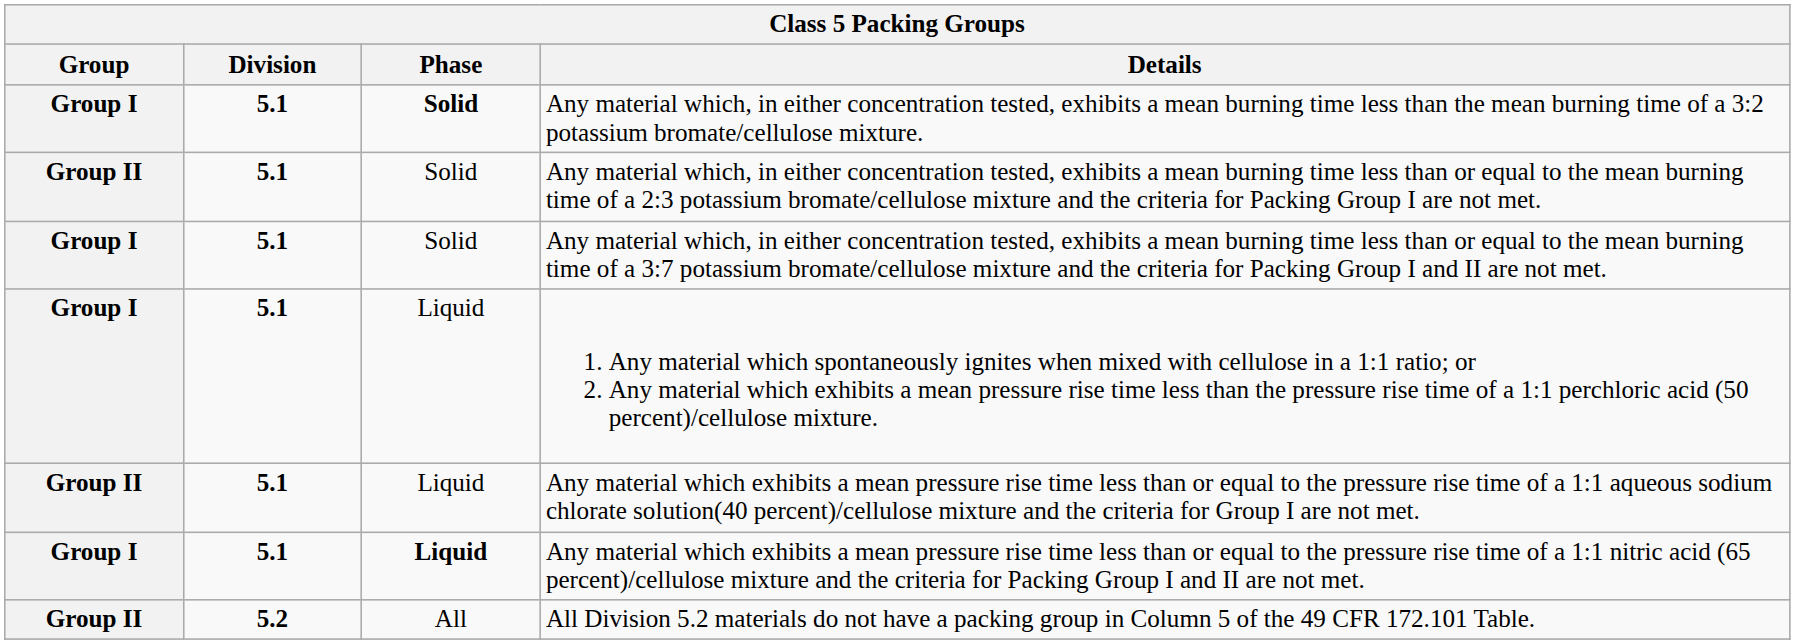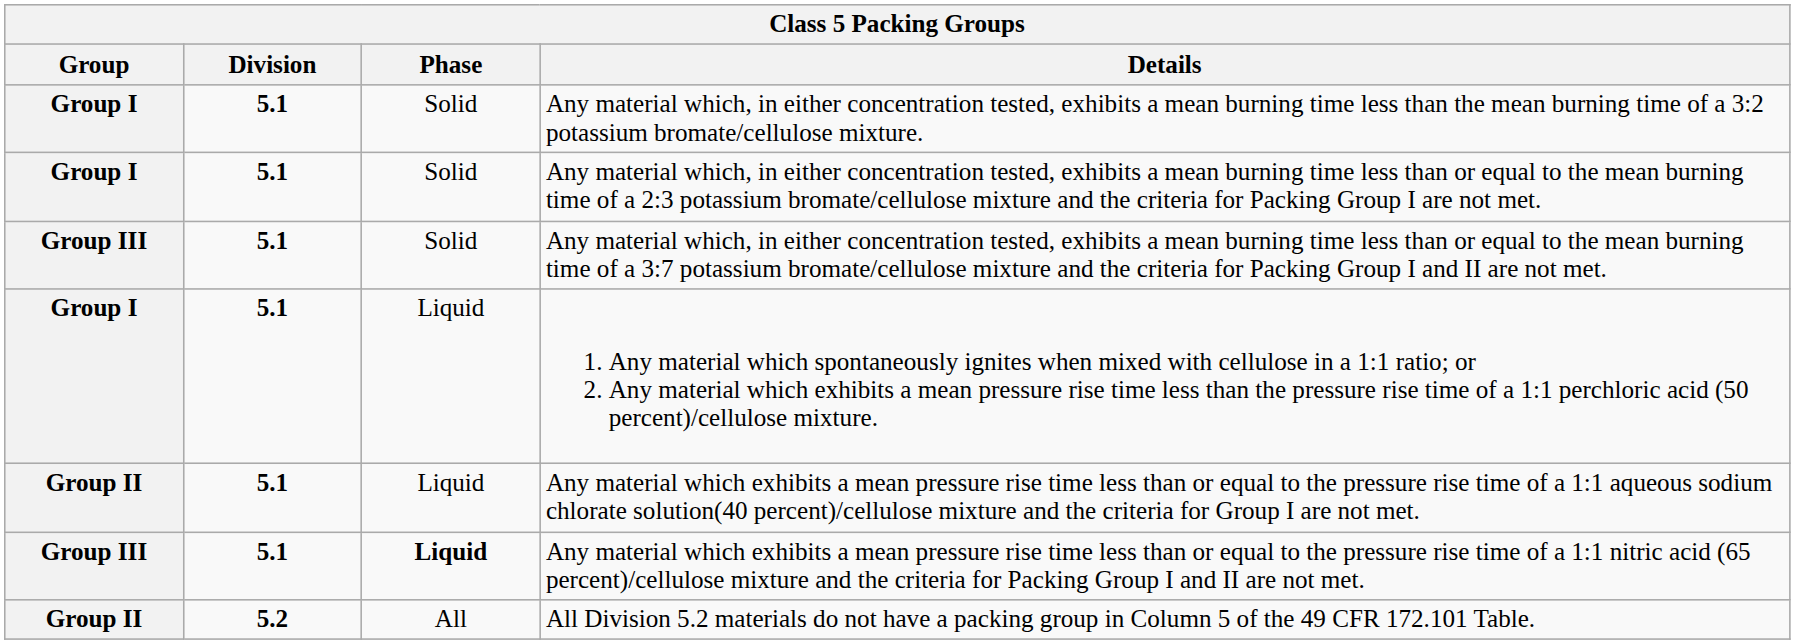(451, 104) bold -> (451, 104) normal
(94, 172) Group II -> (94, 172) Group I
(94, 240) Group I -> (94, 240) Group III
(94, 551) Group I -> (94, 551) Group III
